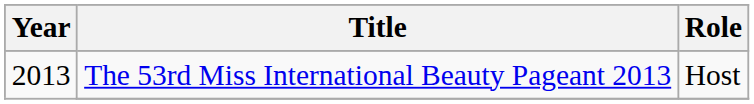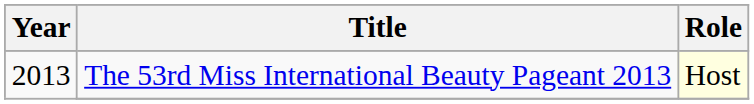(713, 74) no background -> (713, 74) lightyellow background
